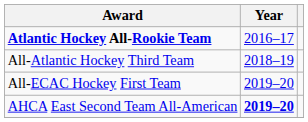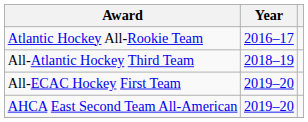(110, 38) bold -> (105, 38) normal
(269, 106) bold -> (269, 106) normal
